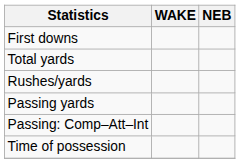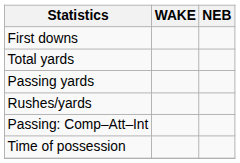rows swapped: (50, 81) <-> (51, 103)
